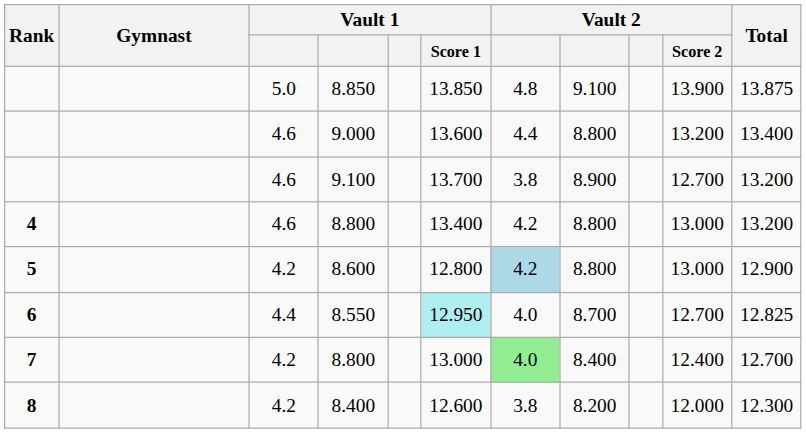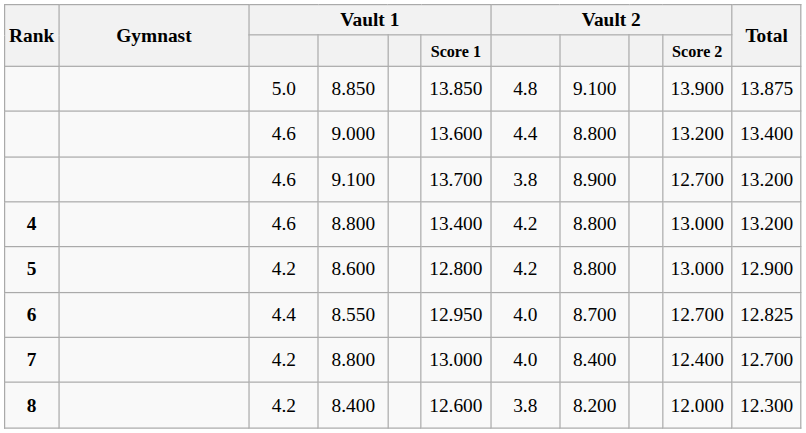(525, 269) lightblue background -> (525, 269) no background
(456, 314) paleturquoise background -> (456, 314) no background
(525, 359) lightgreen background -> (525, 359) no background
